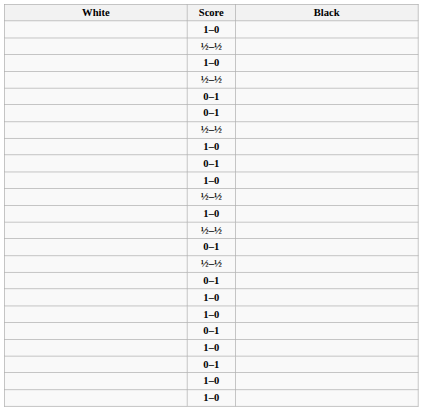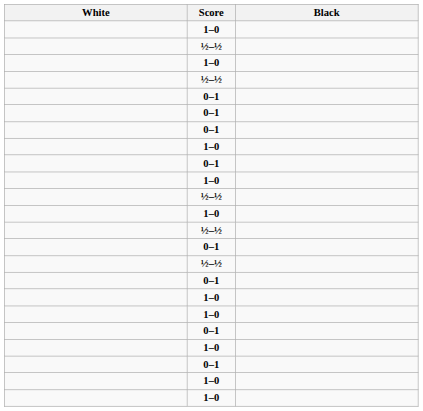(211, 130) ½–½ -> (211, 130) 0–1
